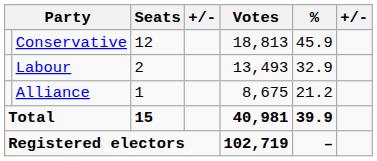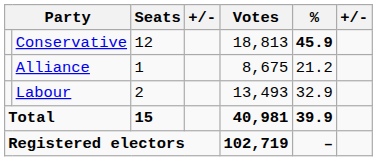(314, 42) normal -> (314, 42) bold
rows swapped: (43, 68) <-> (53, 93)
